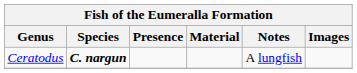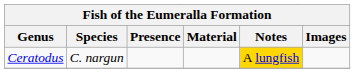(98, 57) bold -> (97, 57) normal
(274, 57) no background -> (271, 57) gold background
